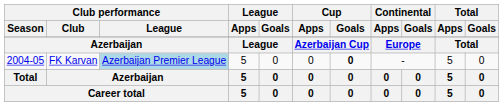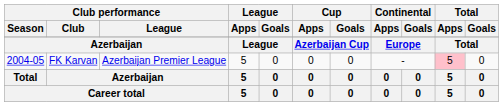(164, 61) lightblue background -> (164, 61) no background
(351, 61) bold -> (351, 61) normal
(450, 61) no background -> (450, 61) pink background
